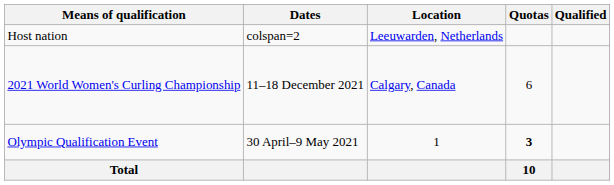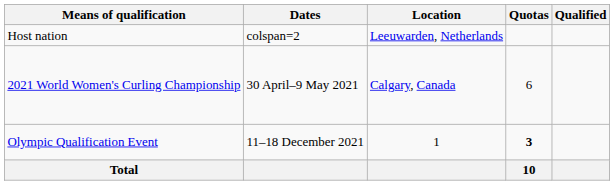(305, 85) 11–18 December 2021 -> (302, 85) 30 April–9 May 2021
(302, 142) 30 April–9 May 2021 -> (305, 142) 11–18 December 2021
